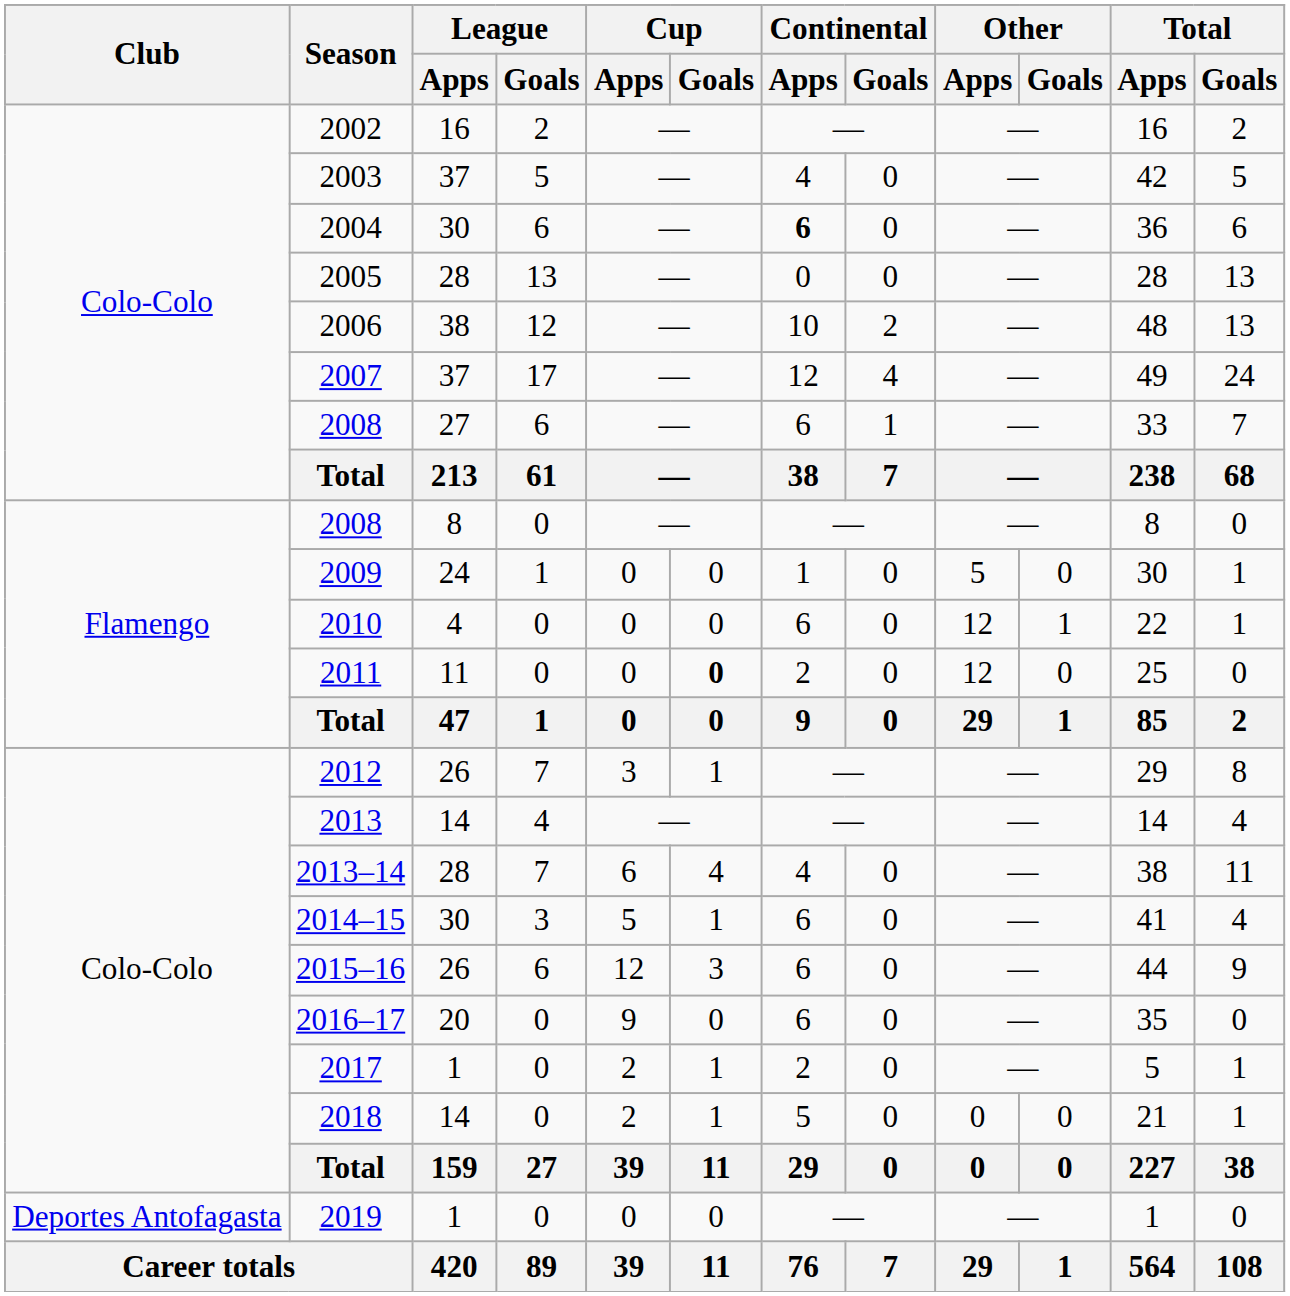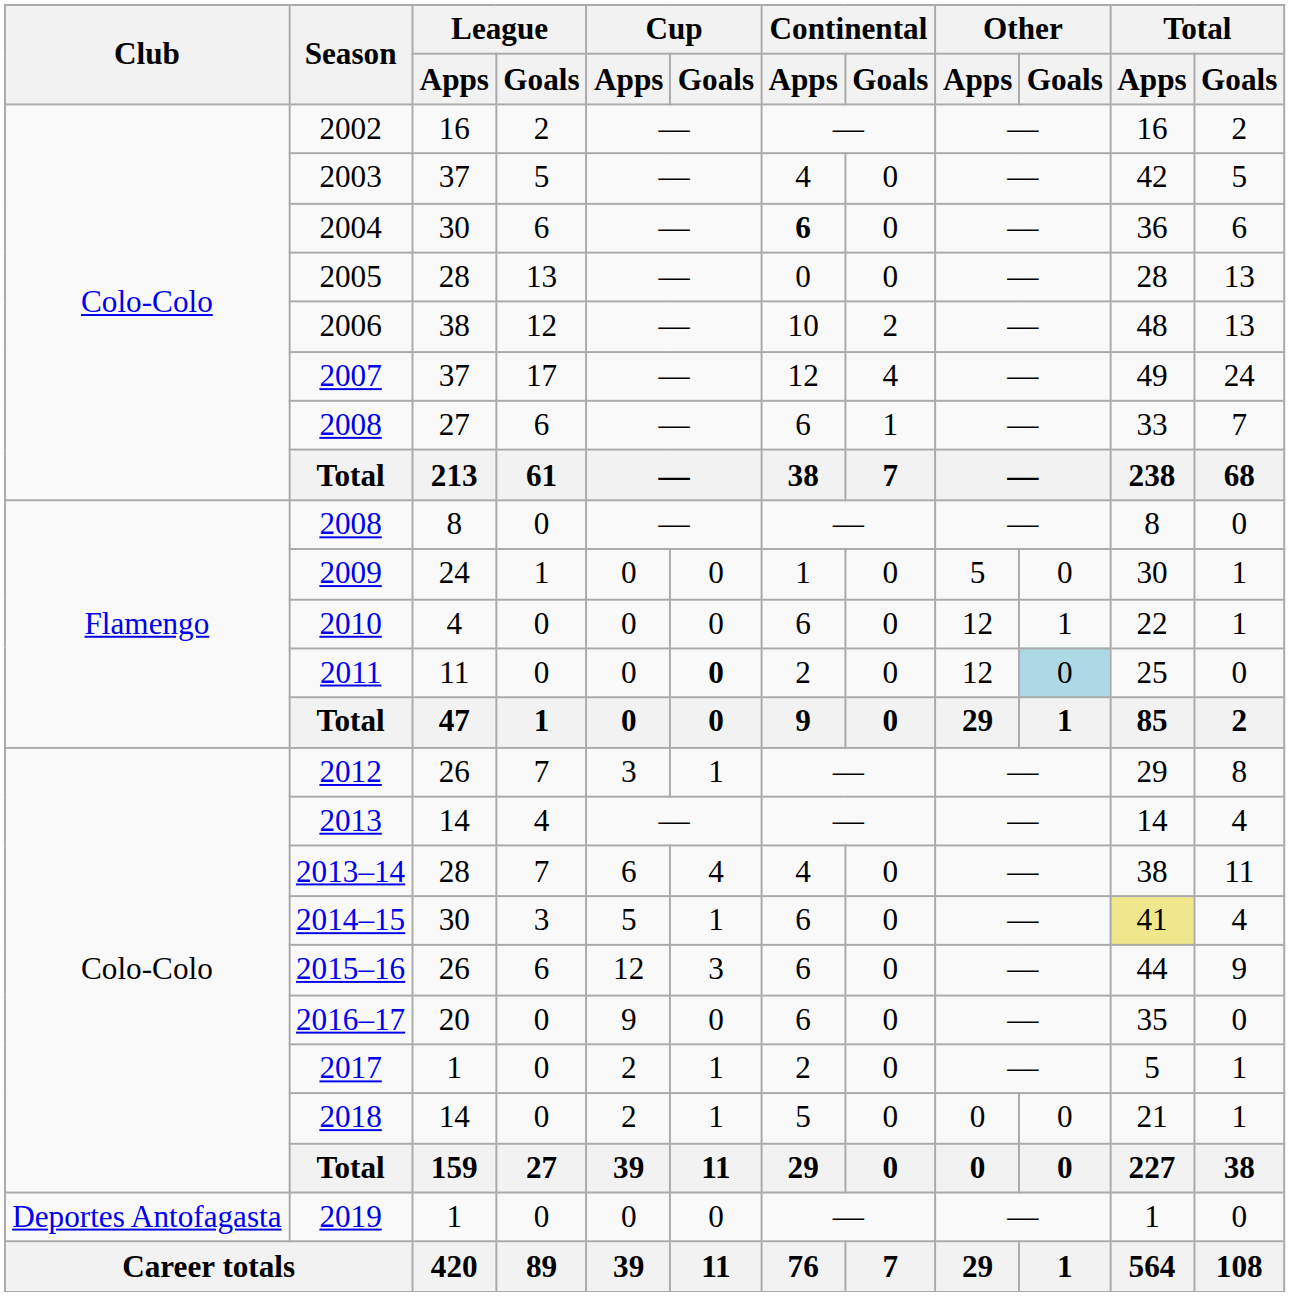(1065, 672) no background -> (1065, 672) lightblue background
(1152, 919) no background -> (1152, 919) khaki background
